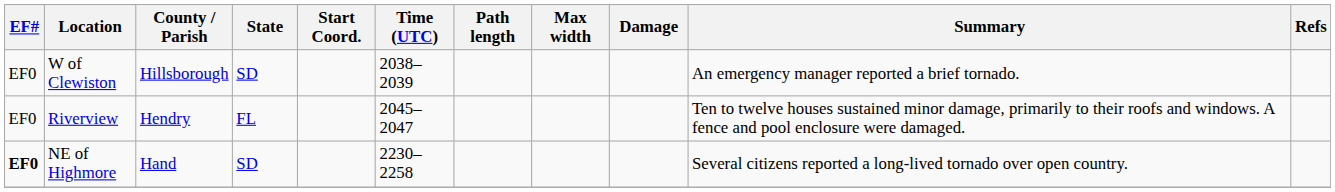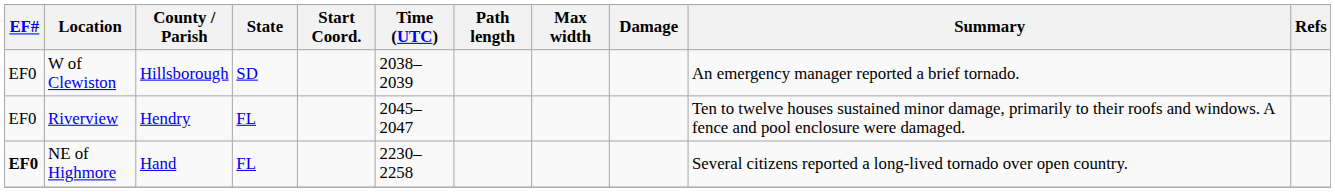(247, 163) SD -> (246, 163) FL
